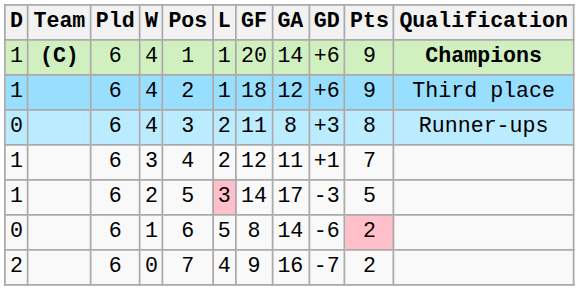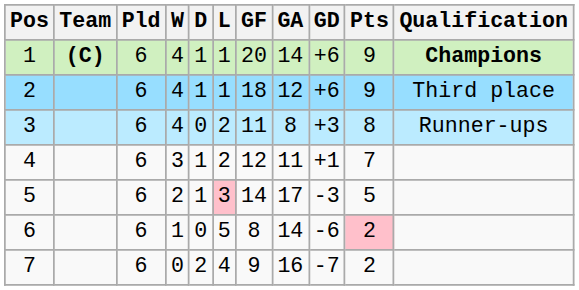columns swapped: (188, 23) <-> (17, 23)
